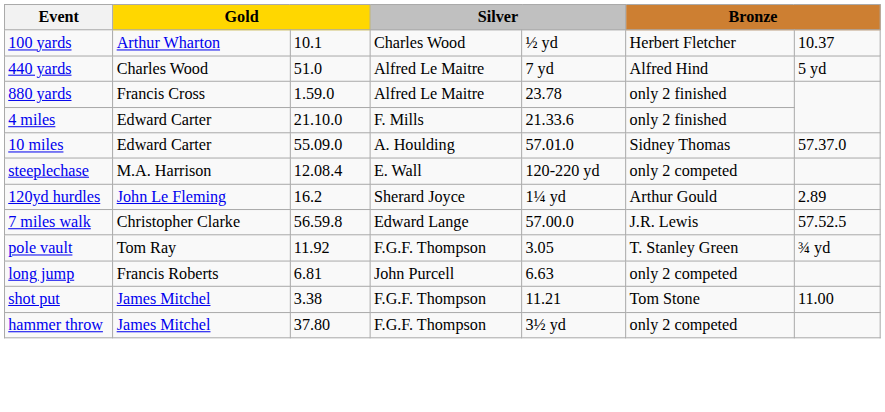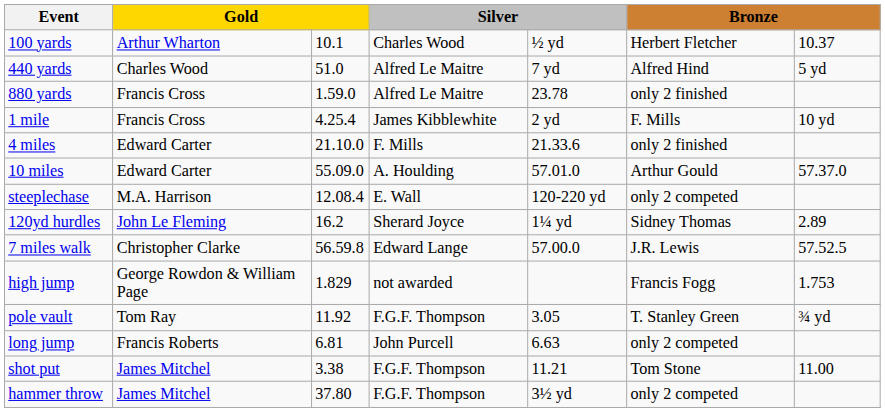+ row: (29, 119)
(680, 145) Sidney Thomas -> (674, 171) Arthur Gould
(673, 196) Arthur Gould -> (681, 222) Sidney Thomas
+ row: (41, 282)
